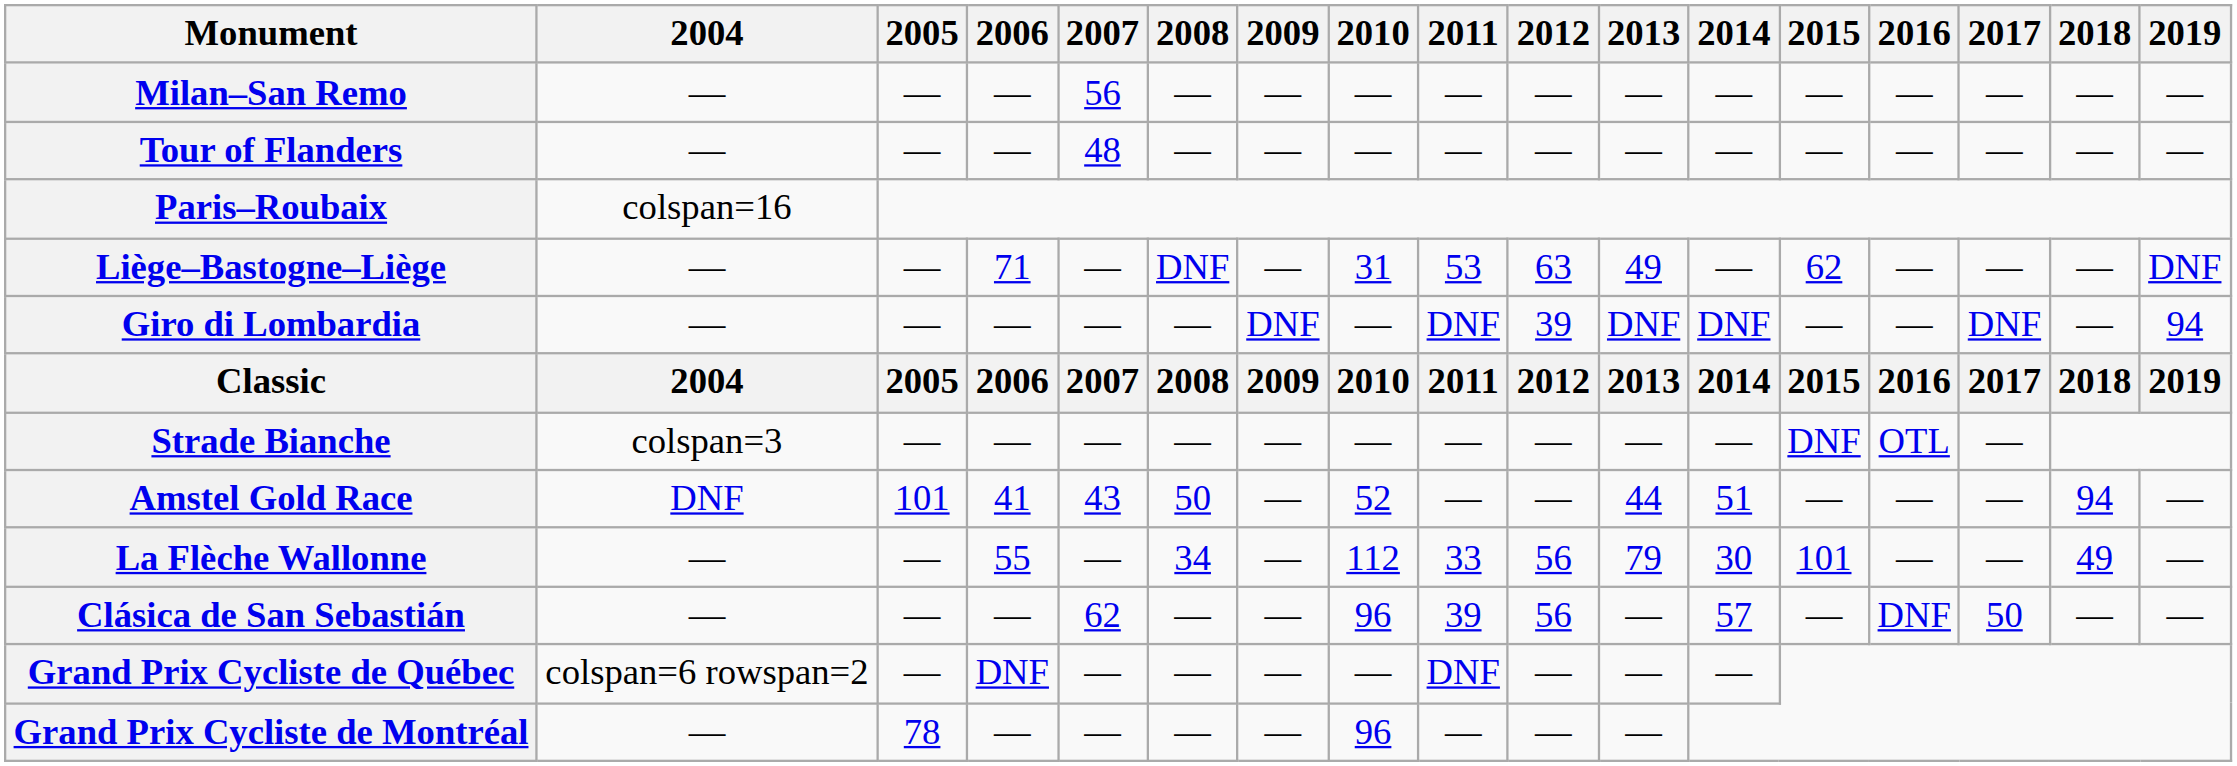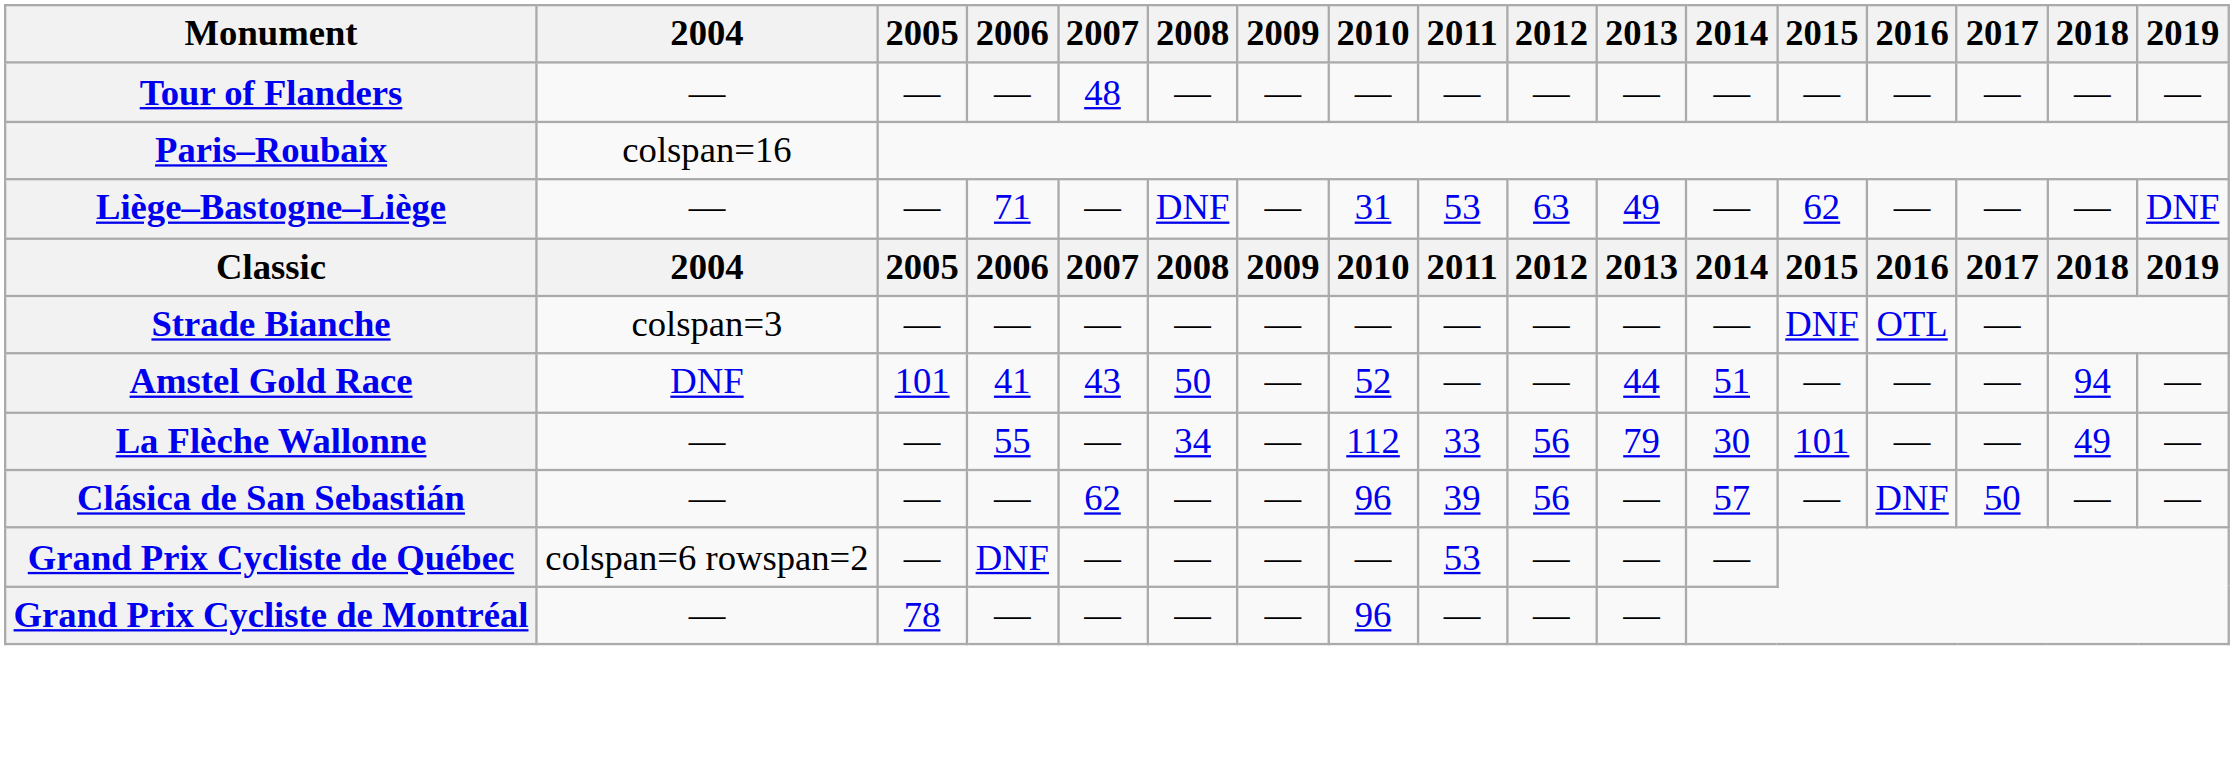- row: (271, 91)
- row: (271, 324)
(1463, 672) DNF -> (1462, 556) 53
